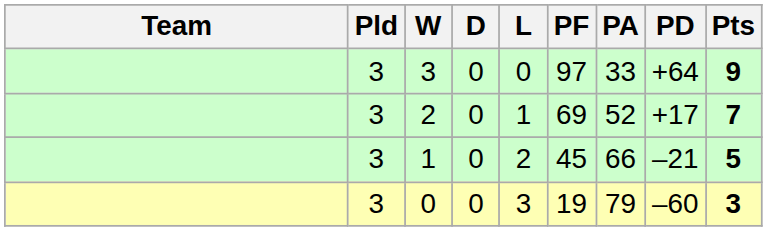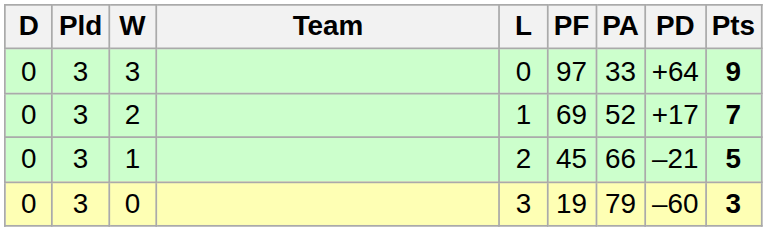columns swapped: (177, 26) <-> (476, 26)
